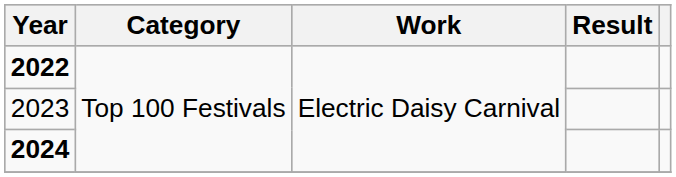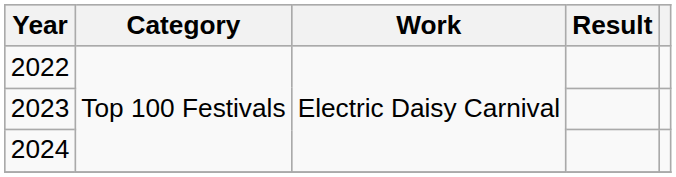(40, 66) bold -> (40, 66) normal
(40, 150) bold -> (40, 150) normal
